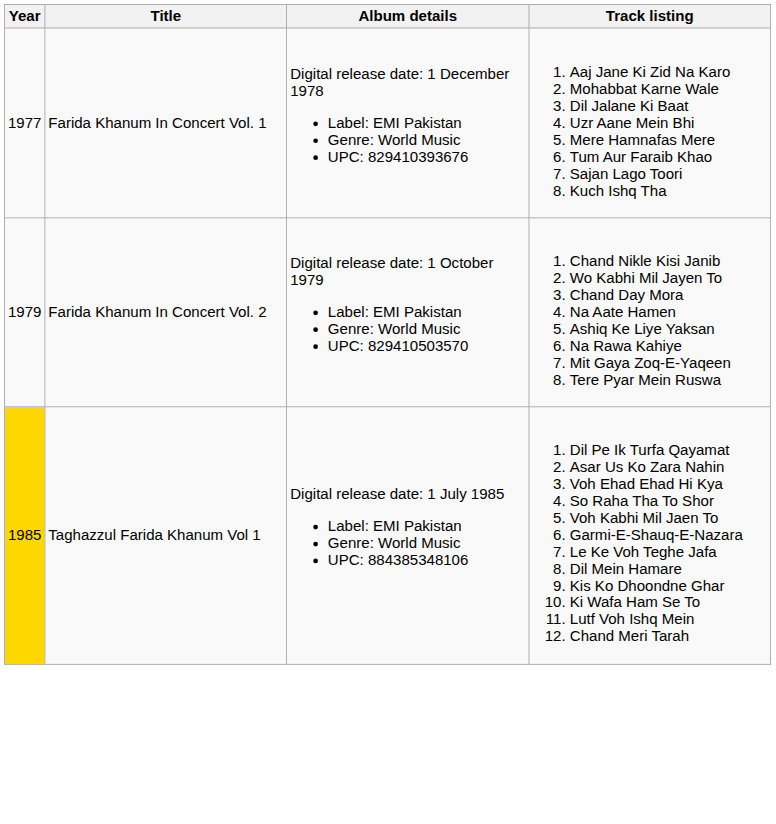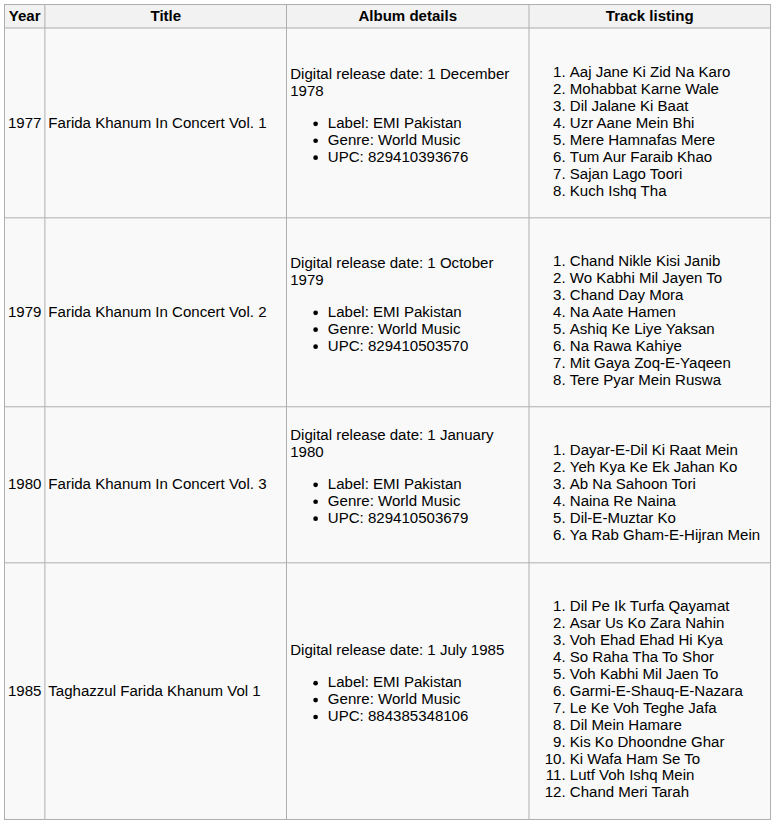+ row: (157, 484)
(25, 535) gold background -> (25, 690) no background
